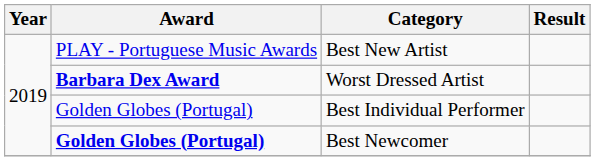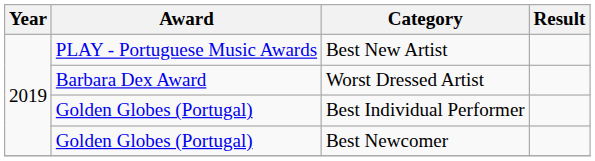(138, 79) bold -> (131, 79) normal
(160, 140) bold -> (154, 140) normal
